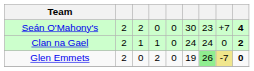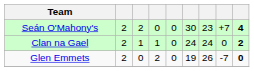(207, 58) lightgreen background -> (207, 58) no background
(224, 58) khaki background -> (224, 58) no background
